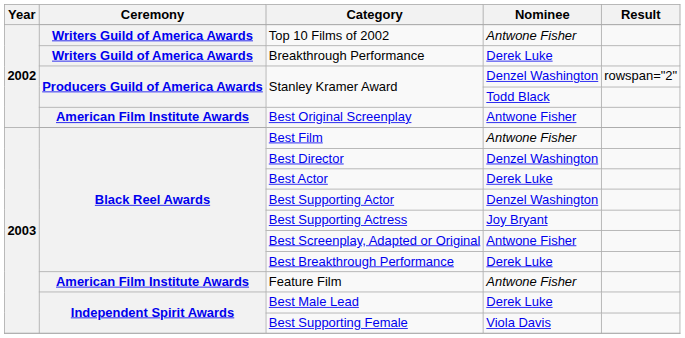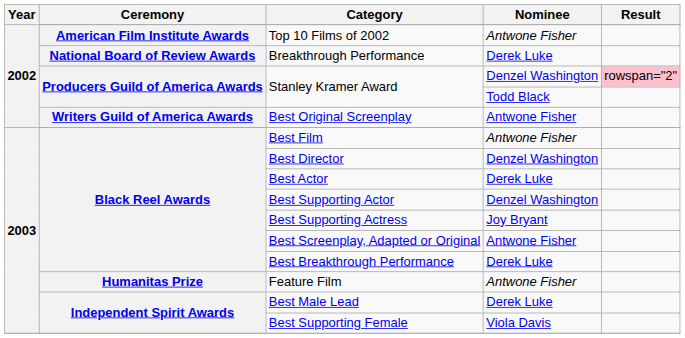(153, 35) Writers Guild of America Awards -> (153, 35) American Film Institute Awards
(153, 55) Writers Guild of America Awards -> (153, 55) National Board of Review Awards
(641, 76) no background -> (641, 76) pink background
(153, 117) American Film Institute Awards -> (153, 117) Writers Guild of America Awards
(153, 281) American Film Institute Awards -> (153, 281) Humanitas Prize
